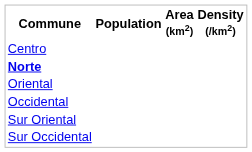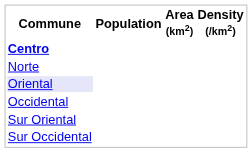(27, 49) normal -> (28, 49) bold
(25, 67) bold -> (23, 67) normal
(30, 84) no background -> (30, 84) lavender background
